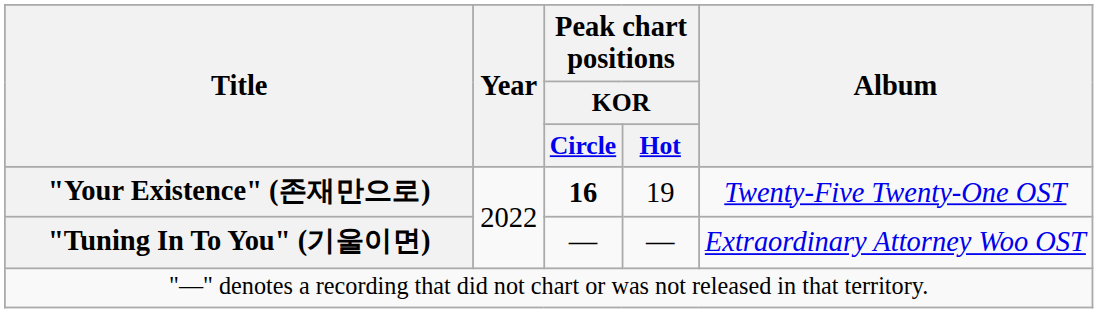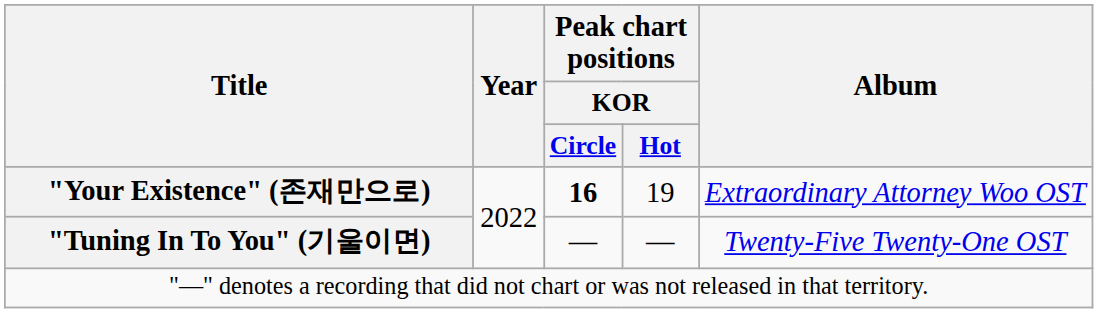(895, 191) Twenty-Five Twenty-One OST -> (895, 191) Extraordinary Attorney Woo OST
(895, 242) Extraordinary Attorney Woo OST -> (895, 242) Twenty-Five Twenty-One OST
